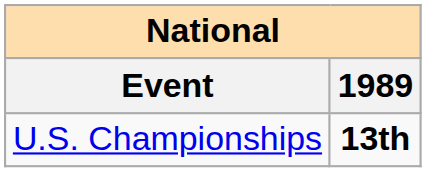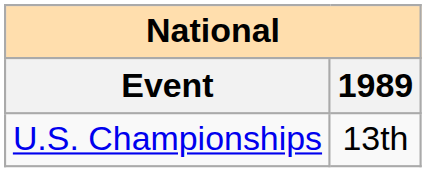(375, 138) bold -> (375, 138) normal
